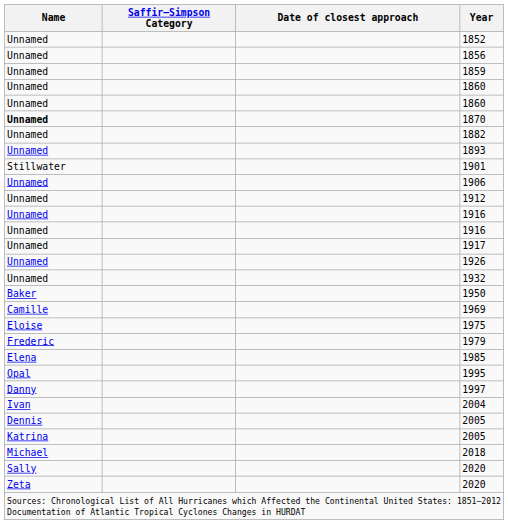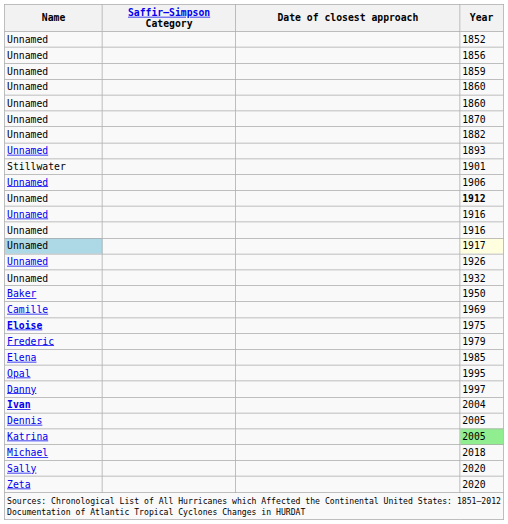(28, 119) bold -> (28, 119) normal
(474, 198) normal -> (474, 198) bold
(28, 246) no background -> (28, 246) lightblue background
(474, 246) no background -> (474, 246) lightyellow background
(25, 325) normal -> (25, 325) bold
(19, 405) normal -> (19, 405) bold
(474, 437) no background -> (474, 437) lightgreen background
